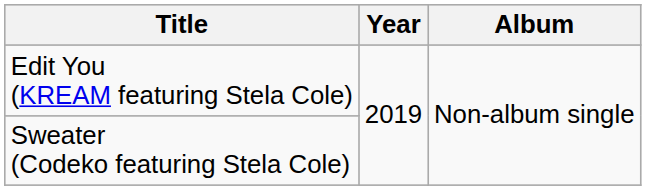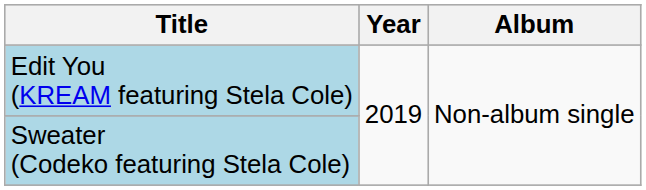(182, 80) no background -> (182, 80) lightblue background
(180, 150) no background -> (180, 150) lightblue background
